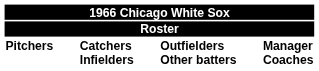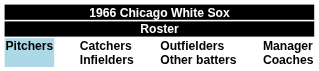(29, 46) no background -> (29, 46) lightblue background
